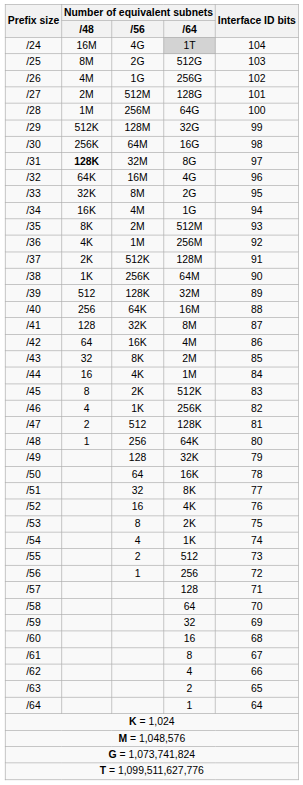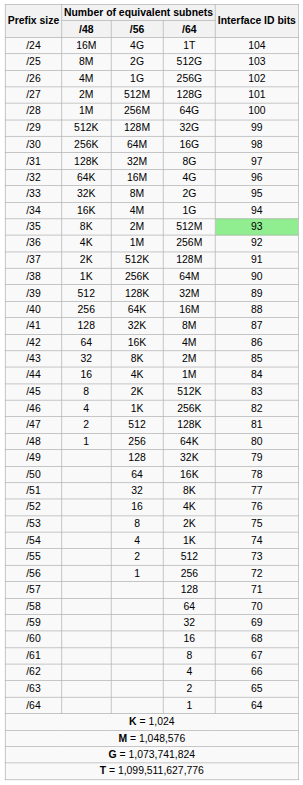(189, 45) lightgrey background -> (189, 45) no background
(87, 161) bold -> (86, 161) normal
(257, 227) no background -> (257, 227) lightgreen background
